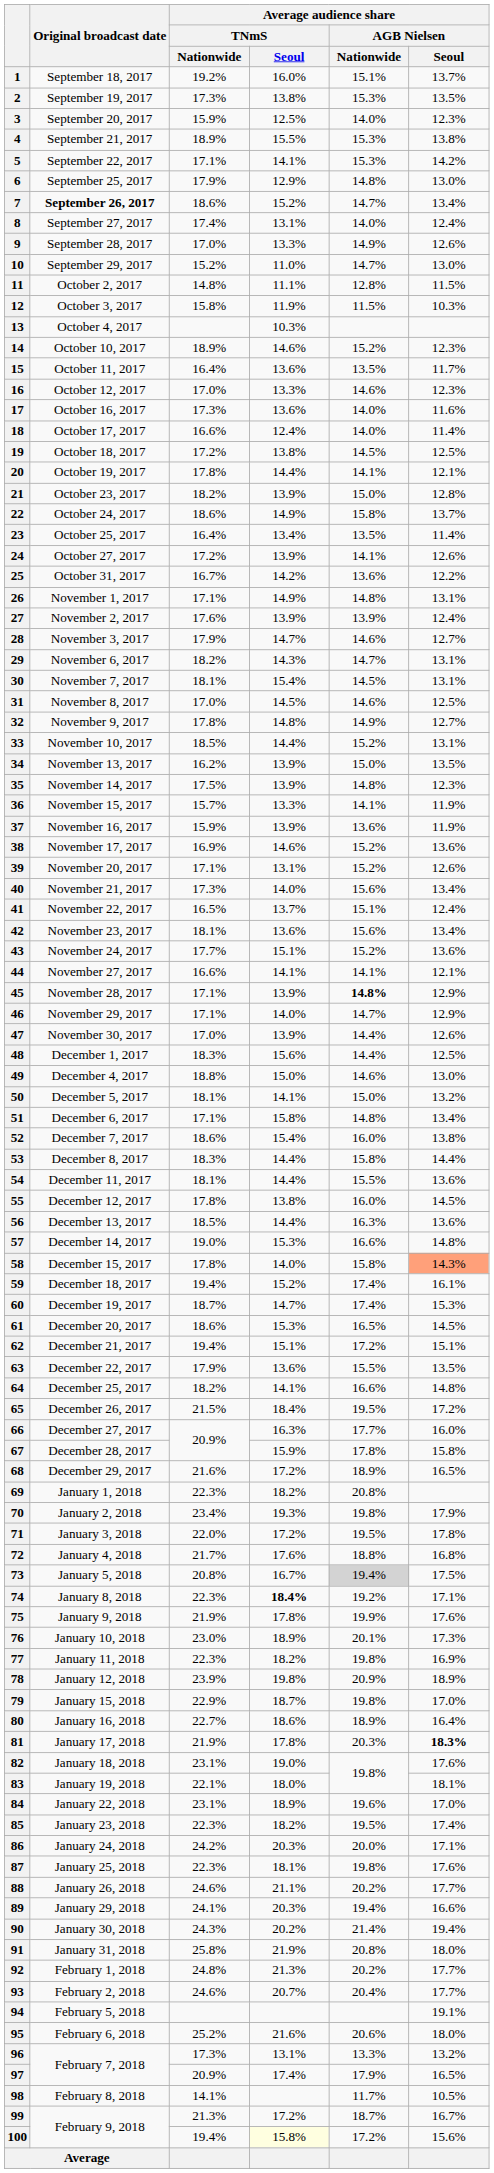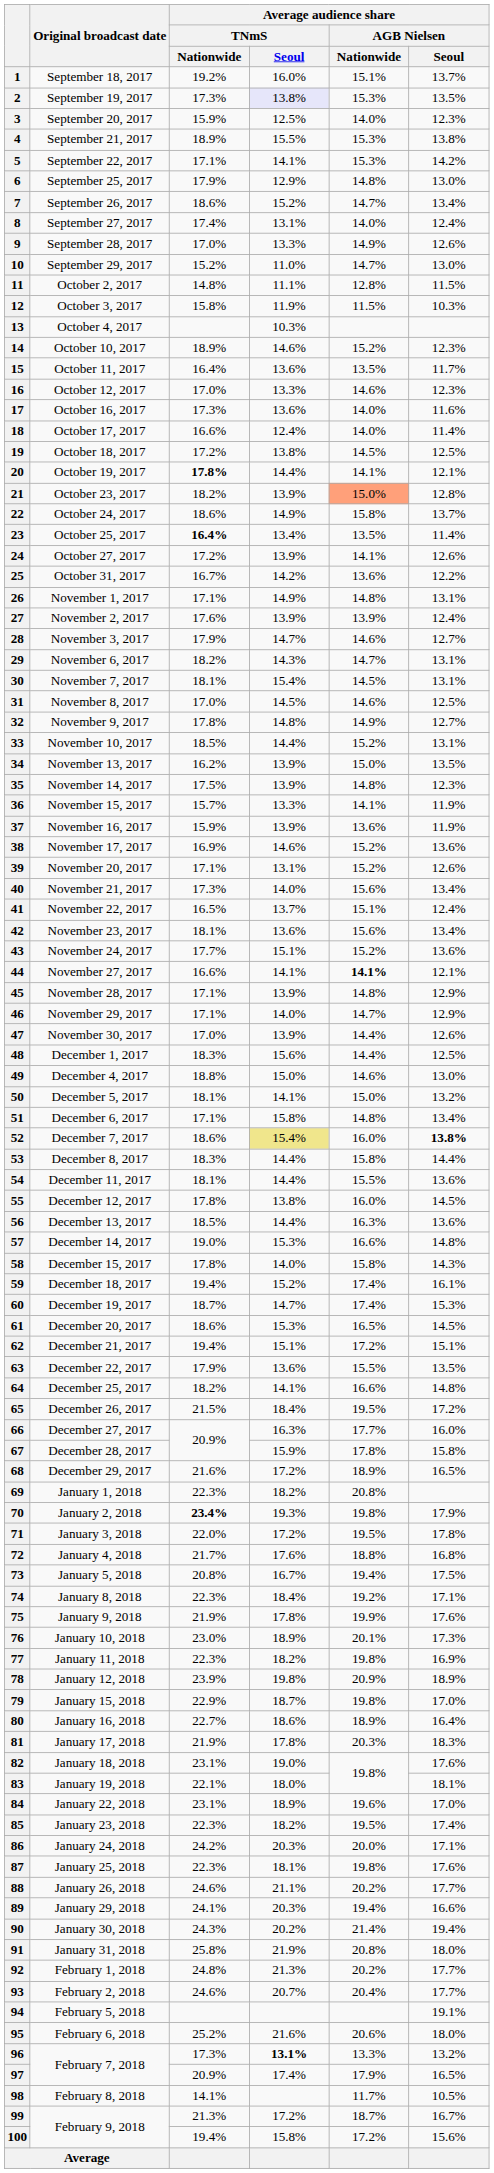(289, 98) no background -> (289, 98) lavender background
(100, 202) bold -> (100, 202) normal
(209, 472) normal -> (209, 472) bold
(369, 493) no background -> (369, 493) lightsalmon background
(209, 535) normal -> (209, 535) bold
(369, 972) normal -> (369, 972) bold
(369, 992) bold -> (369, 992) normal
(289, 1138) no background -> (289, 1138) khaki background
(449, 1138) normal -> (449, 1138) bold
(449, 1263) lightsalmon background -> (449, 1263) no background
(209, 1513) normal -> (209, 1513) bold
(369, 1575) lightgrey background -> (369, 1575) no background
(289, 1596) bold -> (289, 1596) normal
(449, 1741) bold -> (449, 1741) normal
(289, 2054) normal -> (289, 2054) bold
(289, 2137) lightyellow background -> (289, 2137) no background
